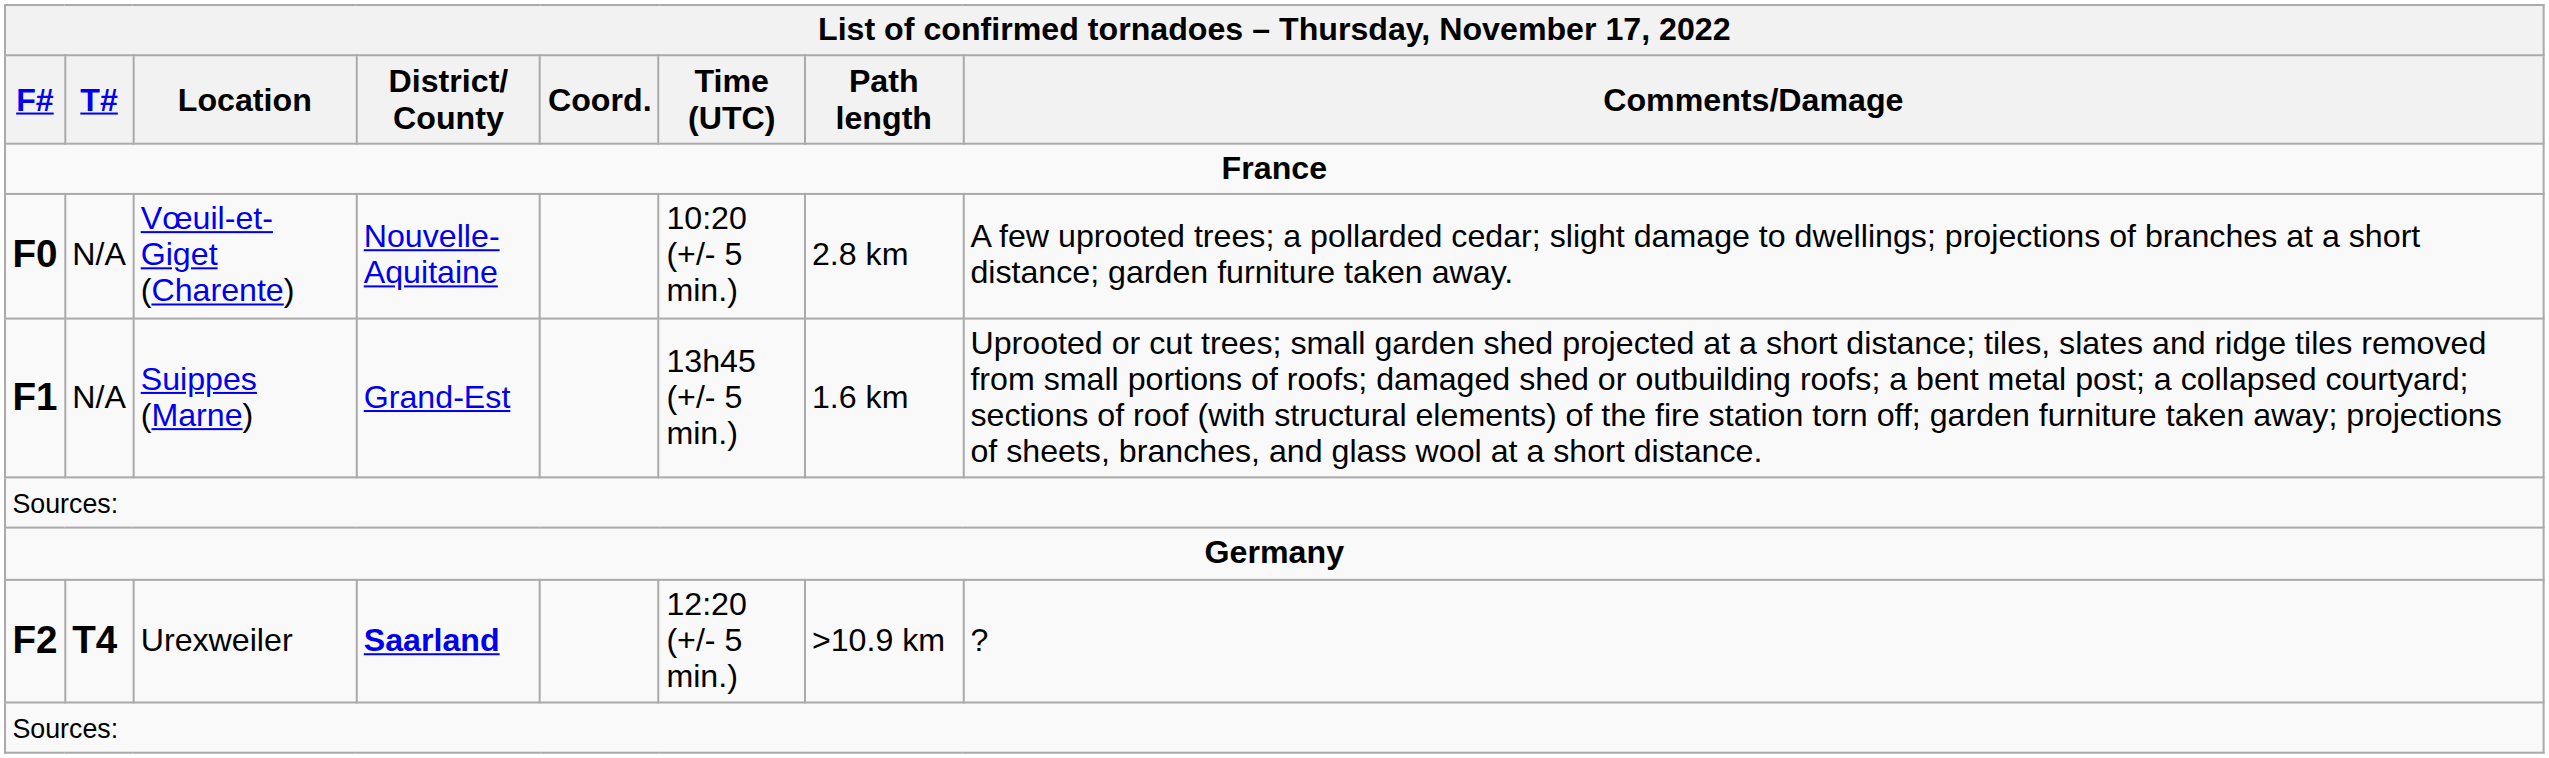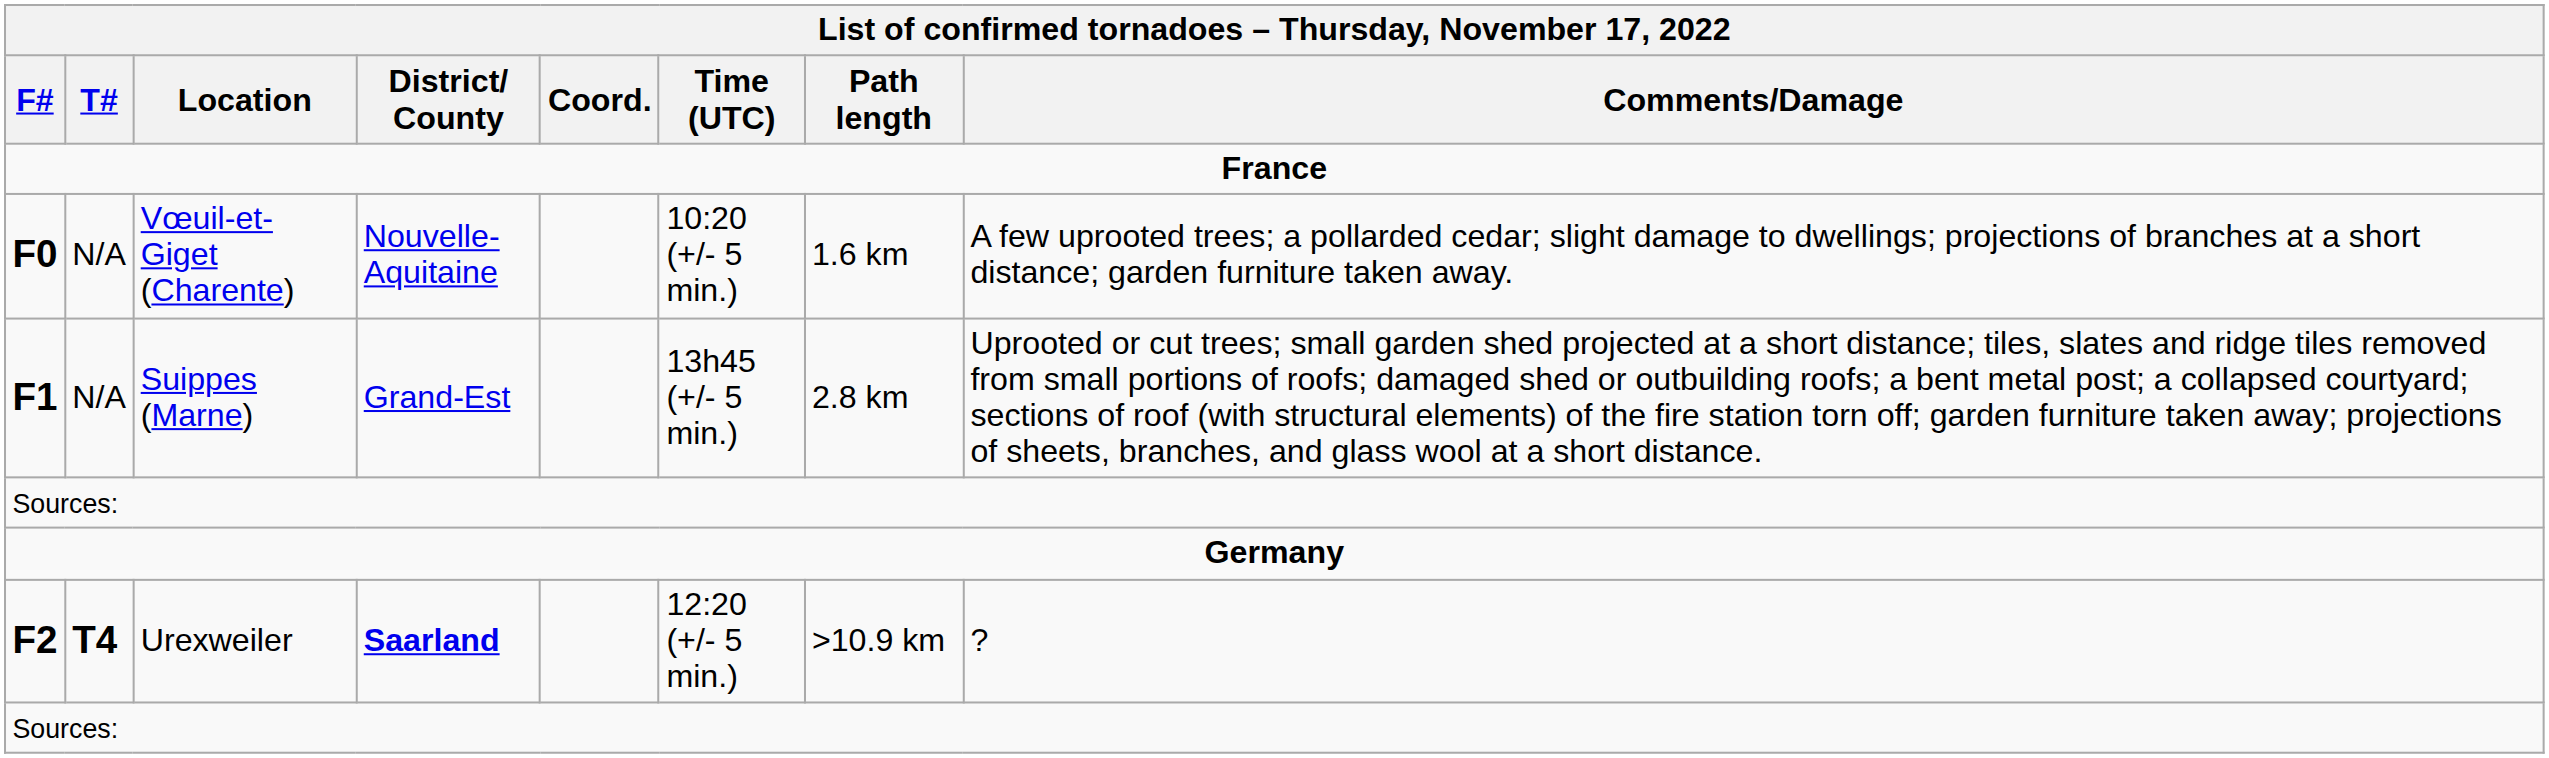(860, 255) 2.8 km -> (860, 255) 1.6 km
(860, 396) 1.6 km -> (860, 396) 2.8 km
